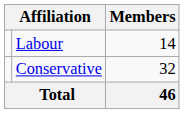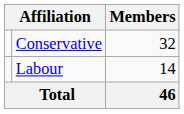rows swapped: (59, 69) <-> (39, 43)
